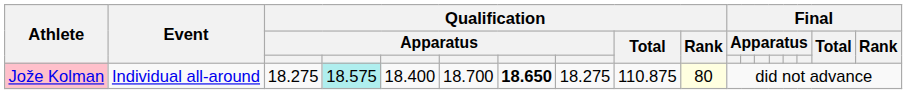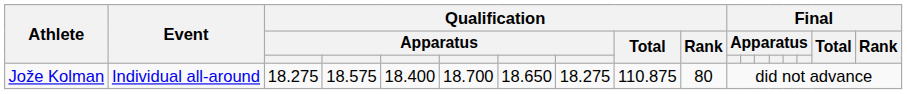(56, 76) pink background -> (56, 76) no background
(351, 76) paleturquoise background -> (351, 76) no background
(527, 76) bold -> (527, 76) normal
(703, 76) lightyellow background -> (703, 76) no background
